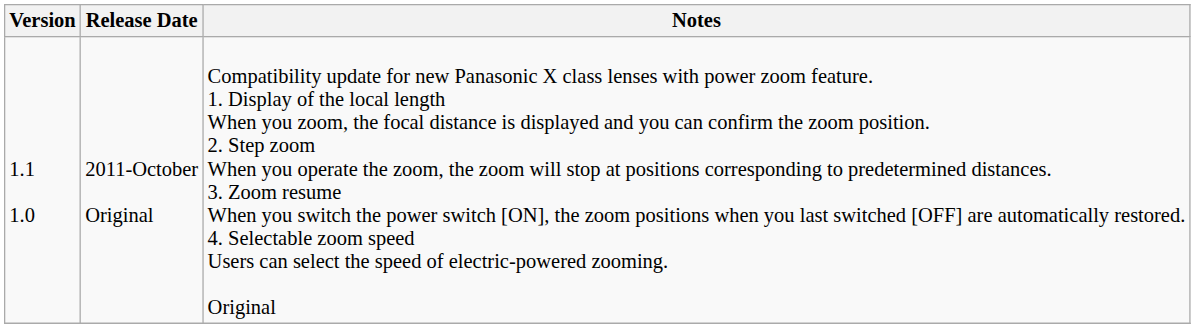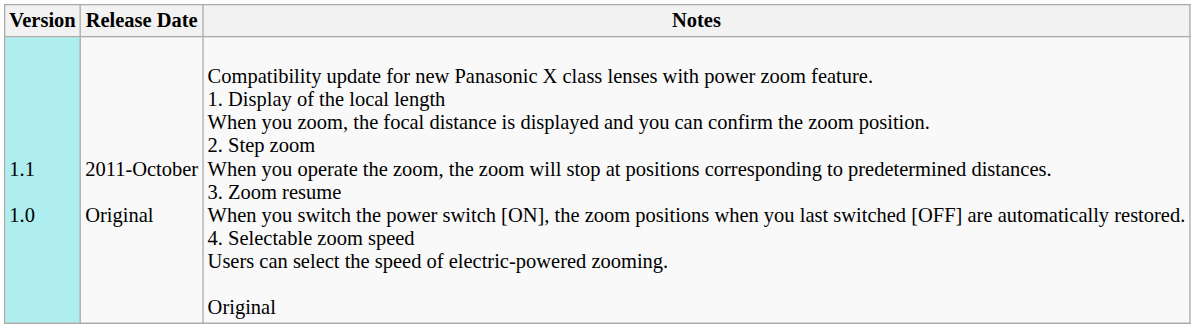(22, 191) no background -> (22, 191) paleturquoise background
